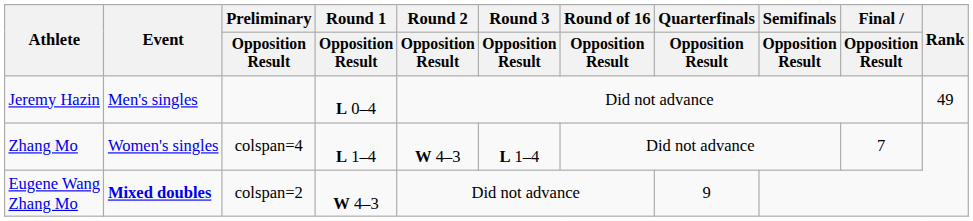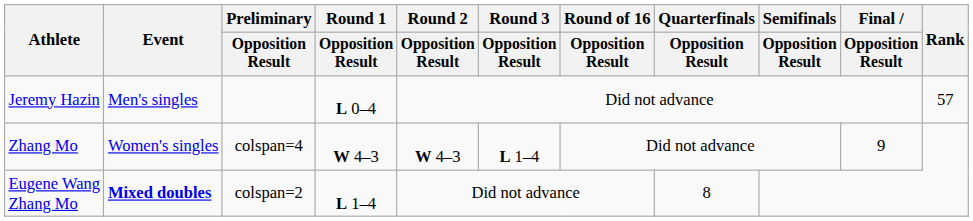(945, 99) 49 -> (945, 99) 57
(356, 156) L 1–4 -> (356, 156) W 4–3
(881, 146) 7 -> (881, 146) 9
(356, 203) W 4–3 -> (356, 203) L 1–4
(707, 193) 9 -> (707, 193) 8
